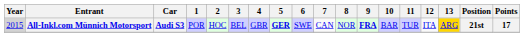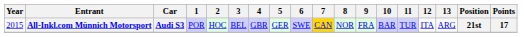(15, 24) lightgrey background -> (15, 24) no background
(281, 24) bold -> (280, 24) normal
(325, 24) no background -> (323, 24) gold background
(368, 24) bold -> (366, 24) normal
(449, 24) gold background -> (447, 24) no background
